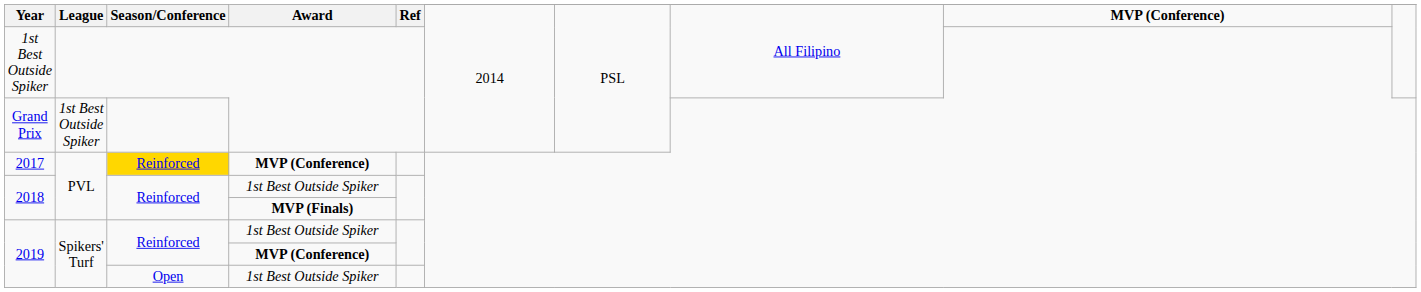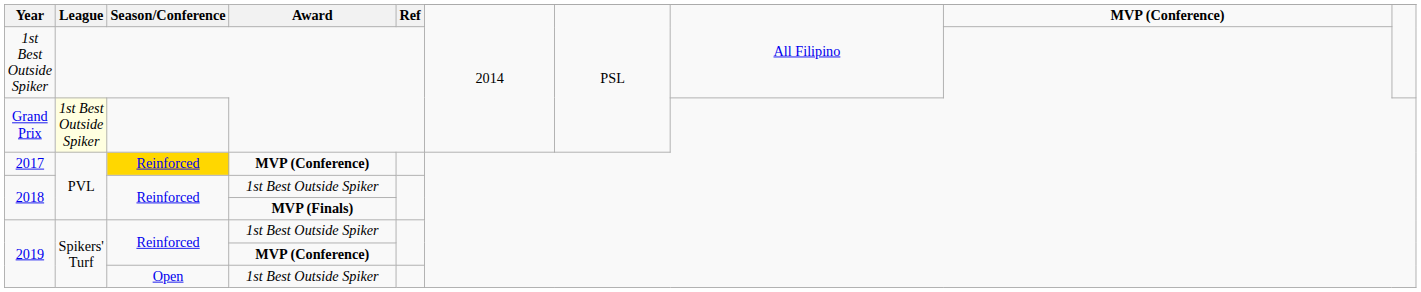(81, 125) no background -> (81, 125) lightyellow background
